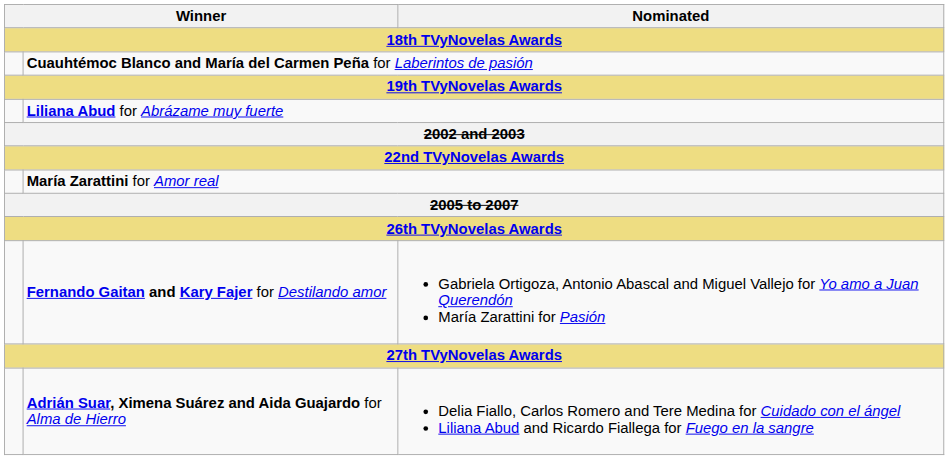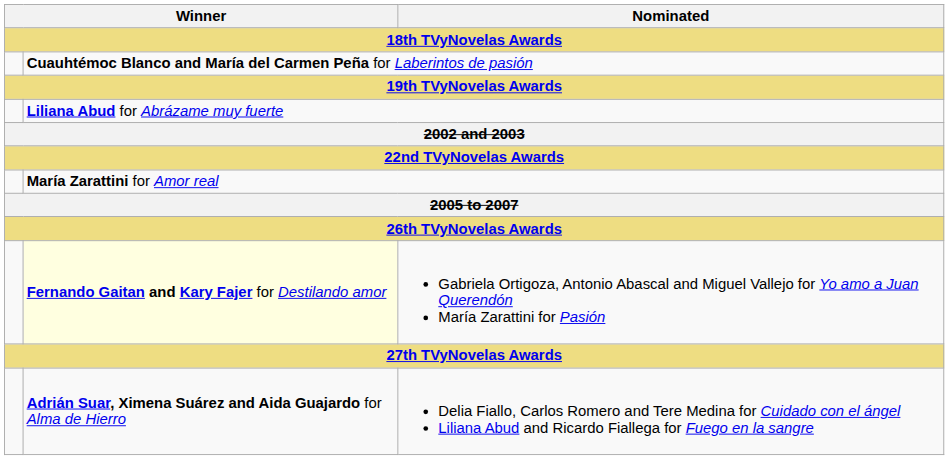(207, 292) no background -> (207, 292) lightyellow background
